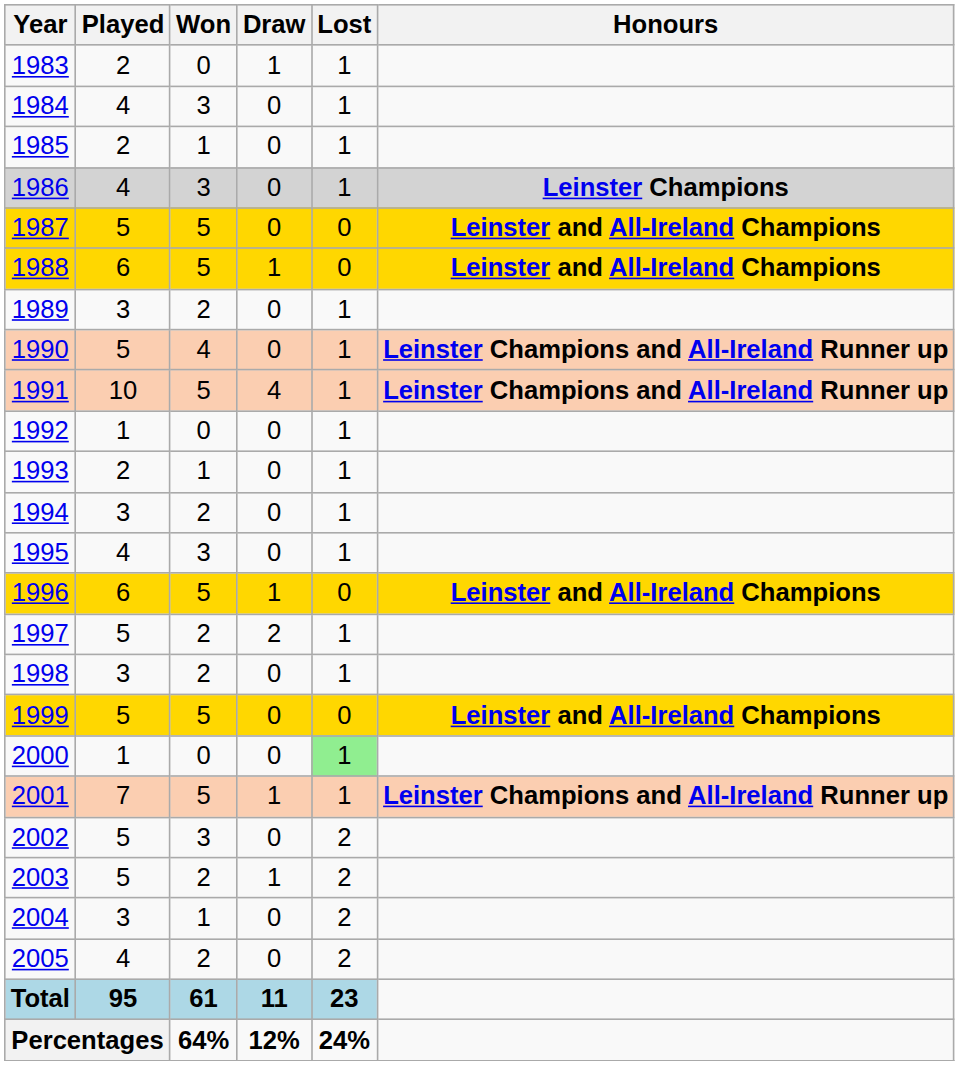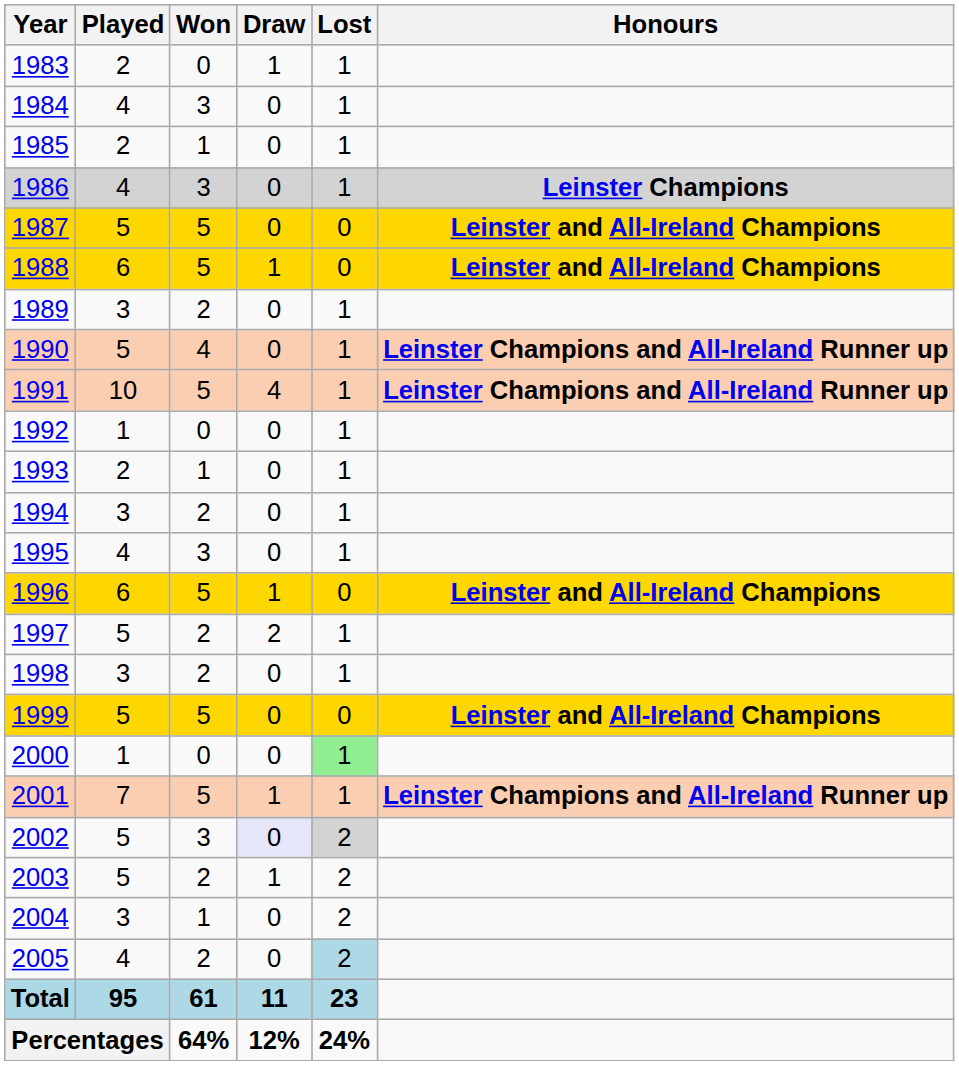(274, 836) no background -> (274, 836) lavender background
(344, 836) no background -> (344, 836) lightgrey background
(344, 958) no background -> (344, 958) lightblue background
